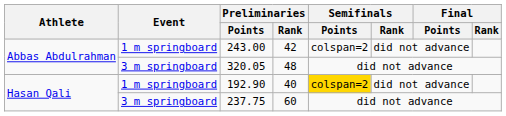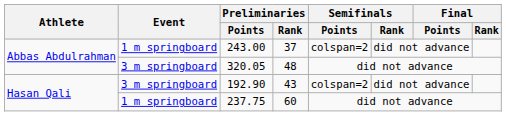(290, 48) 42 -> (290, 48) 37
(169, 84) 1 m springboard -> (169, 84) 3 m springboard
(290, 84) 40 -> (290, 84) 43
(339, 84) gold background -> (339, 84) no background
(169, 101) 3 m springboard -> (169, 101) 1 m springboard
